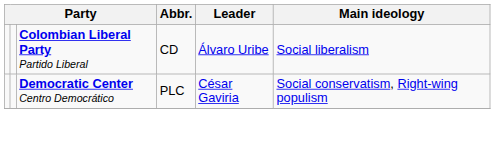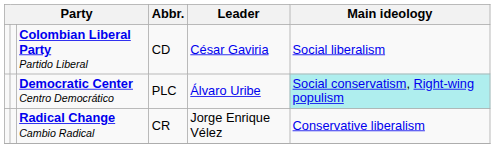(233, 49) Álvaro Uribe -> (229, 49) César Gaviria
(219, 91) César Gaviria -> (226, 91) Álvaro Uribe
(367, 91) no background -> (383, 91) paleturquoise background
+ row: (67, 125)
